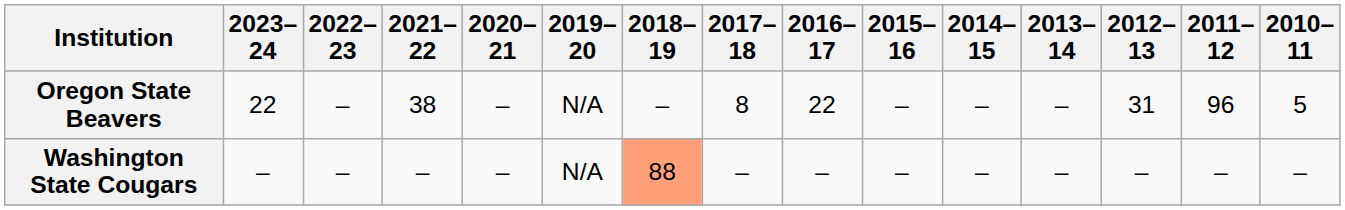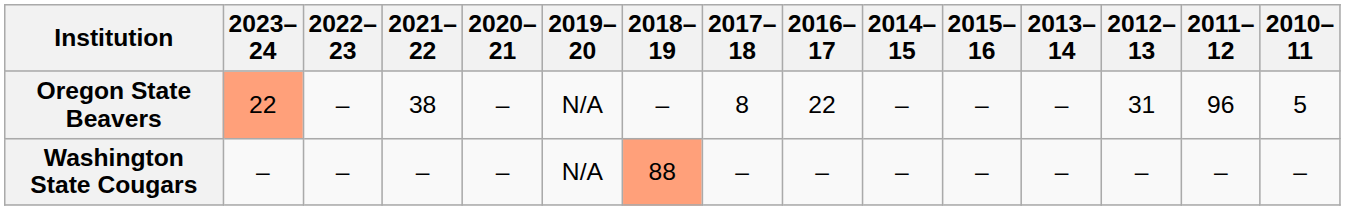columns swapped: (902, 37) <-> (982, 37)
(263, 104) no background -> (263, 104) lightsalmon background
